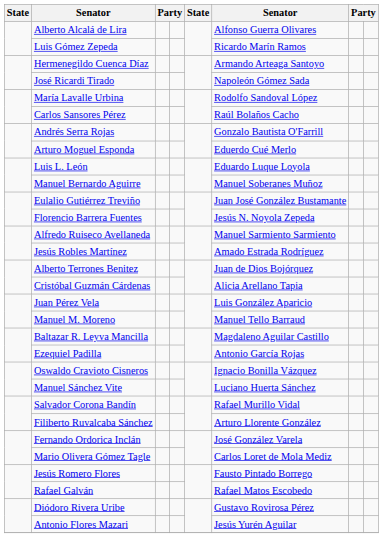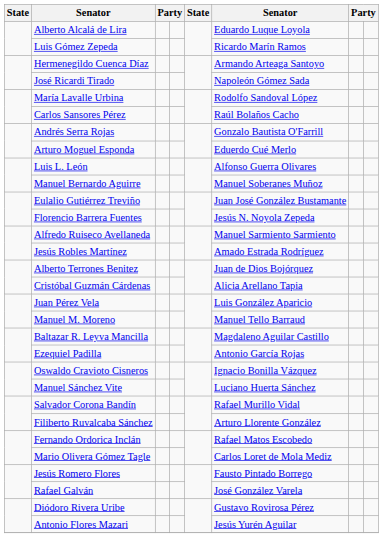(265, 30) Alfonso Guerra Olivares -> (262, 30) Eduardo Luque Loyola
(262, 166) Eduardo Luque Loyola -> (265, 166) Alfonso Guerra Olivares
(258, 439) José González Varela -> (263, 439) Rafael Matos Escobedo
(263, 490) Rafael Matos Escobedo -> (258, 490) José González Varela
